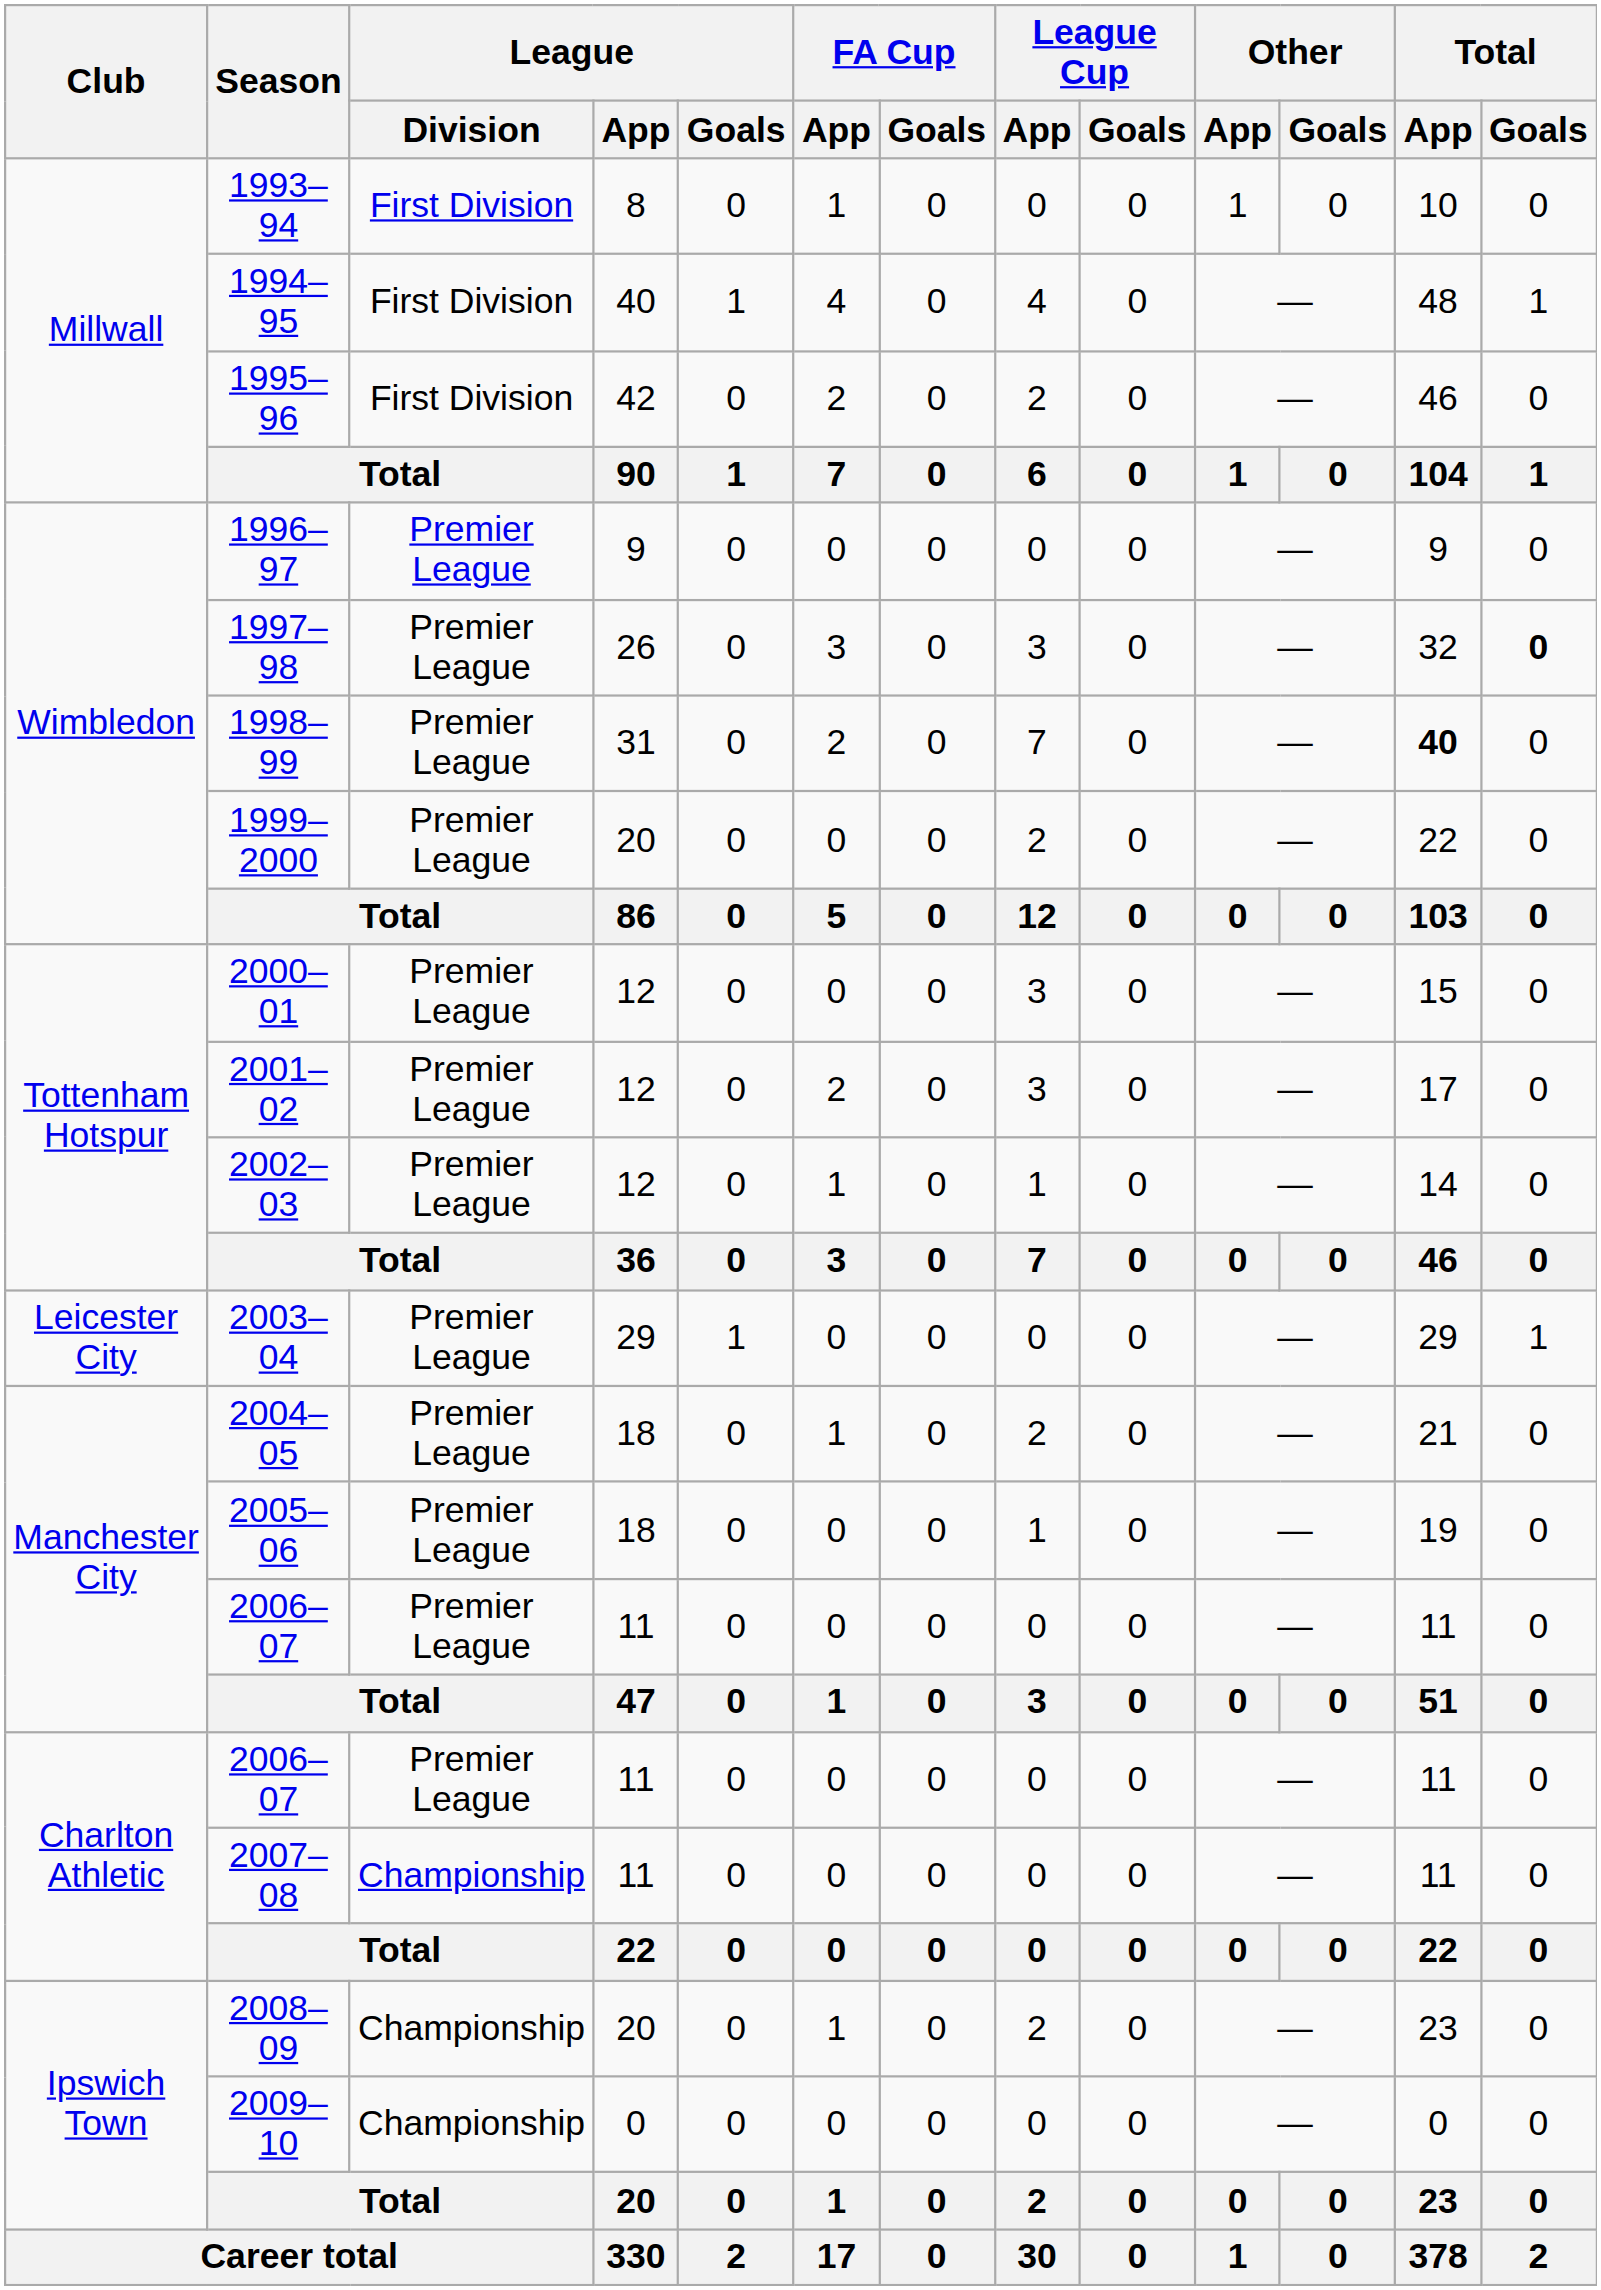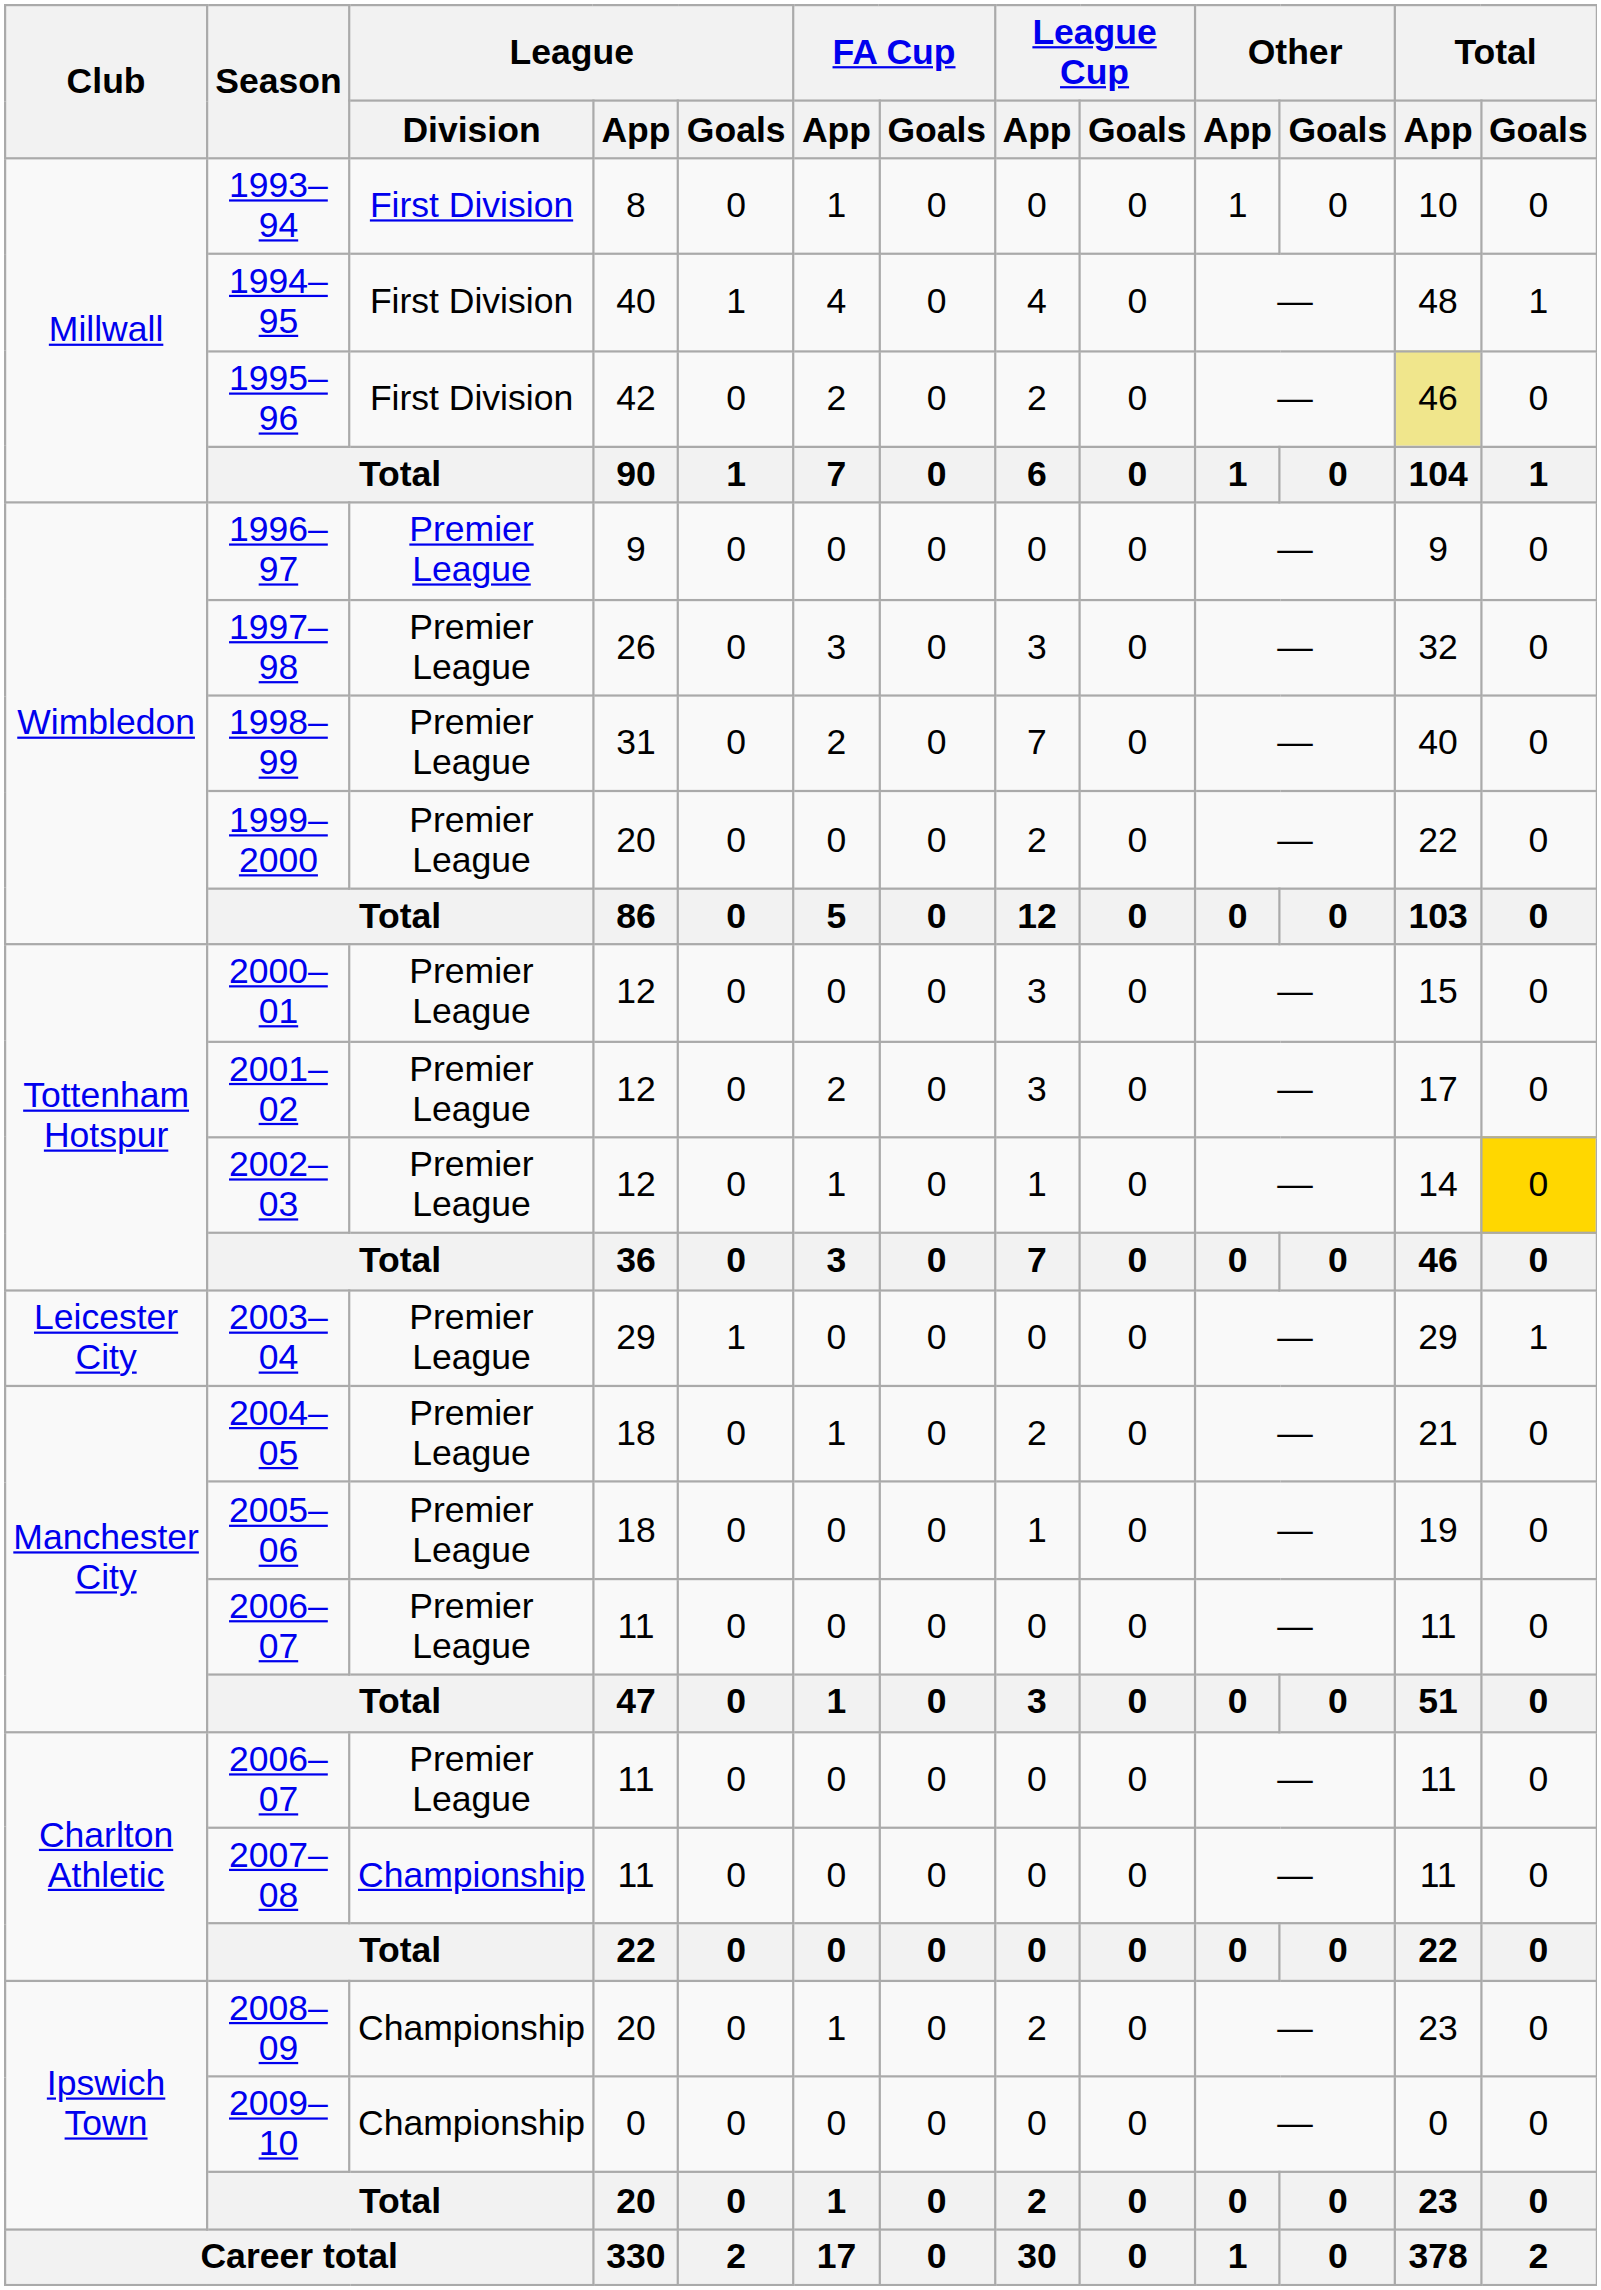(1438, 397) no background -> (1438, 397) khaki background
(1538, 646) bold -> (1538, 646) normal
(1438, 743) bold -> (1438, 743) normal
(1538, 1184) no background -> (1538, 1184) gold background
